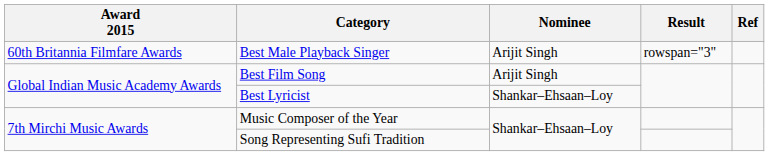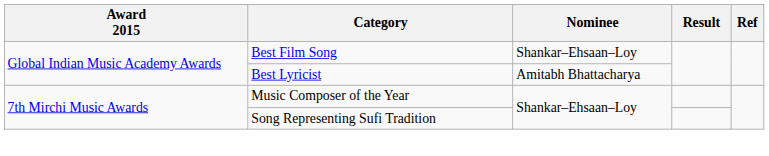- row: (315, 52)
(525, 74) Arijit Singh -> (577, 52) Shankar–Ehsaan–Loy
(553, 96) Shankar–Ehsaan–Loy -> (578, 74) Amitabh Bhattacharya
